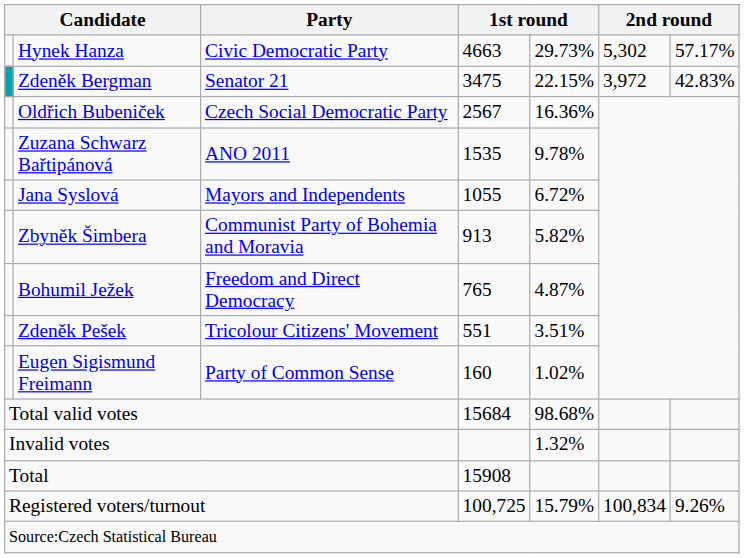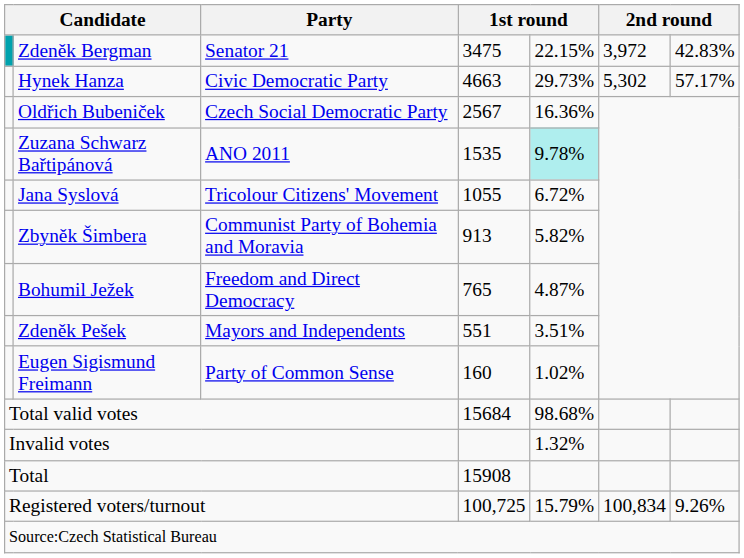rows swapped: (71, 50) <-> (85, 81)
(559, 153) no background -> (559, 153) paleturquoise background
(305, 195) Mayors and Independents -> (322, 195) Tricolour Citizens' Movement
(322, 330) Tricolour Citizens' Movement -> (305, 330) Mayors and Independents
